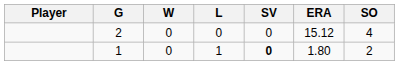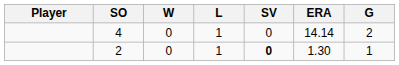columns swapped: (119, 13) <-> (369, 13)
(219, 32) 0 -> (219, 32) 1
(319, 32) 15.12 -> (319, 32) 14.14
(319, 51) 1.80 -> (319, 51) 1.30
